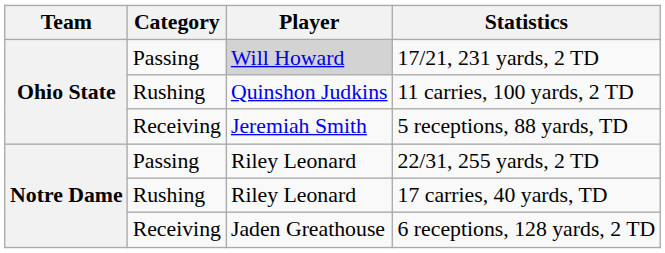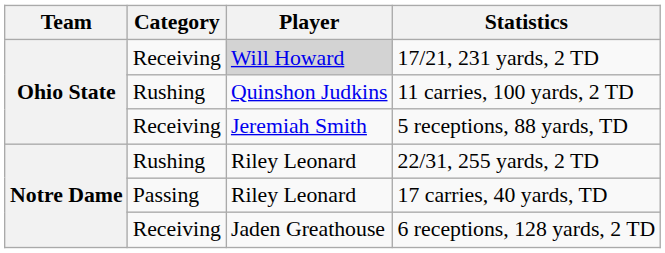(166, 57) Passing -> (177, 57) Receiving
(166, 160) Passing -> (169, 160) Rushing
(169, 195) Rushing -> (166, 195) Passing
